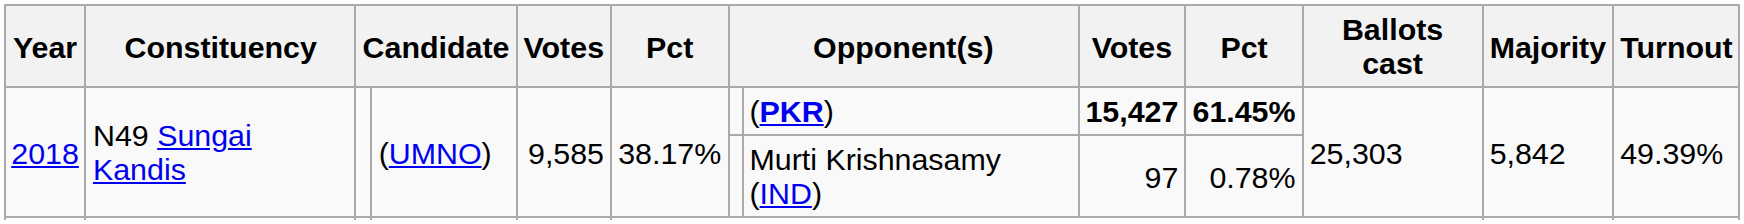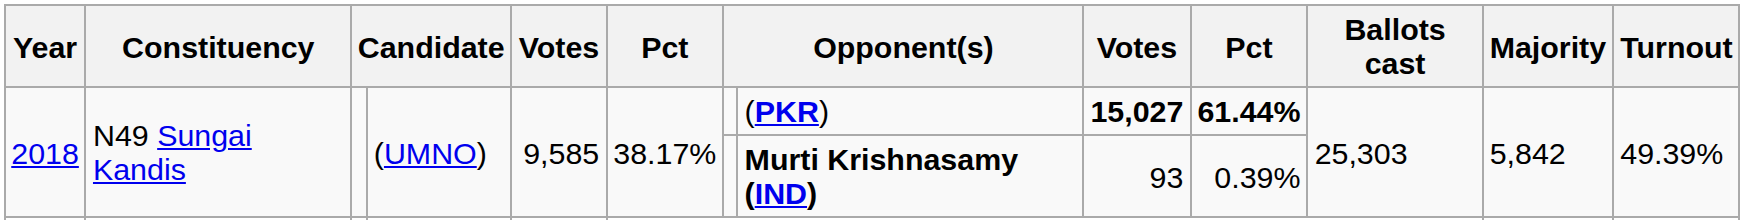(1132, 111) 15,427 -> (1137, 111) 15,027
(1244, 111) 61.45% -> (1249, 111) 61.44%
(875, 176) normal -> (881, 176) bold
(1161, 176) 97 -> (1166, 176) 93
(1252, 176) 0.78% -> (1257, 176) 0.39%
